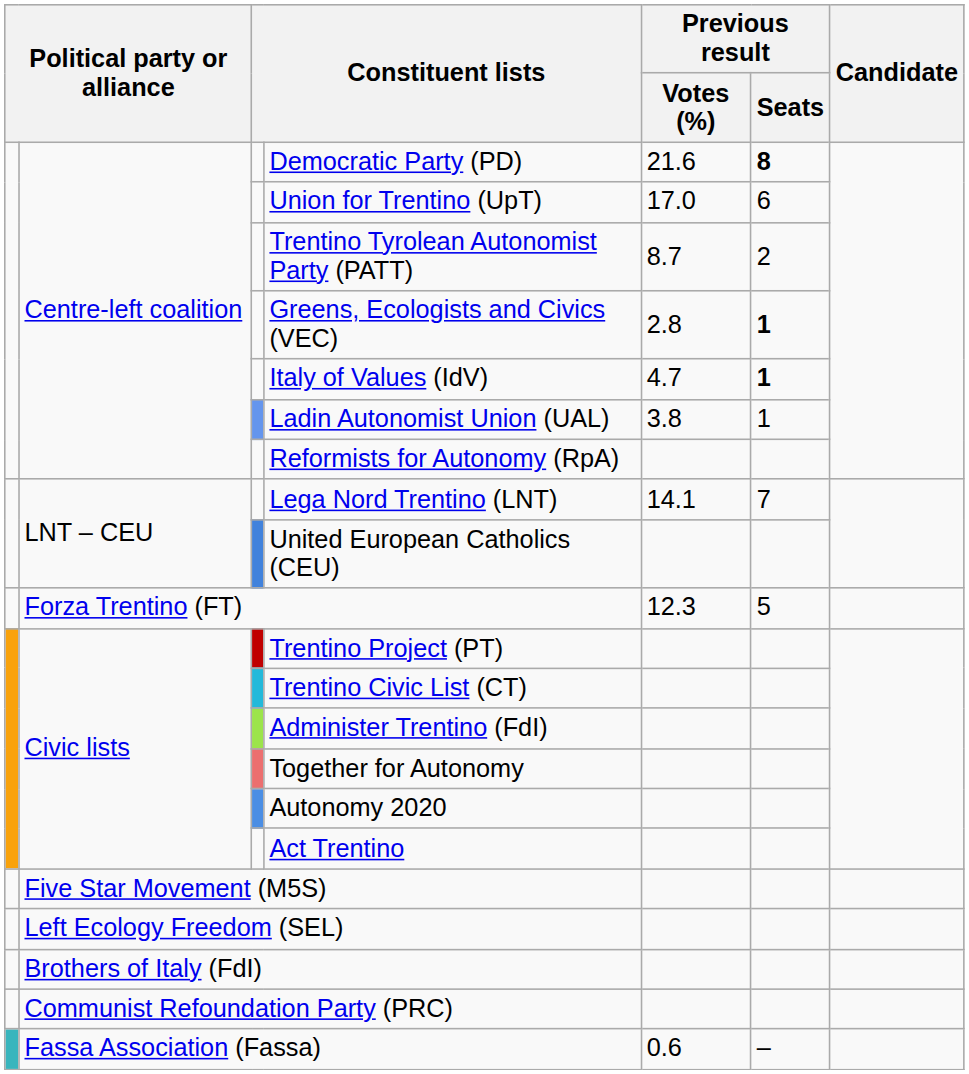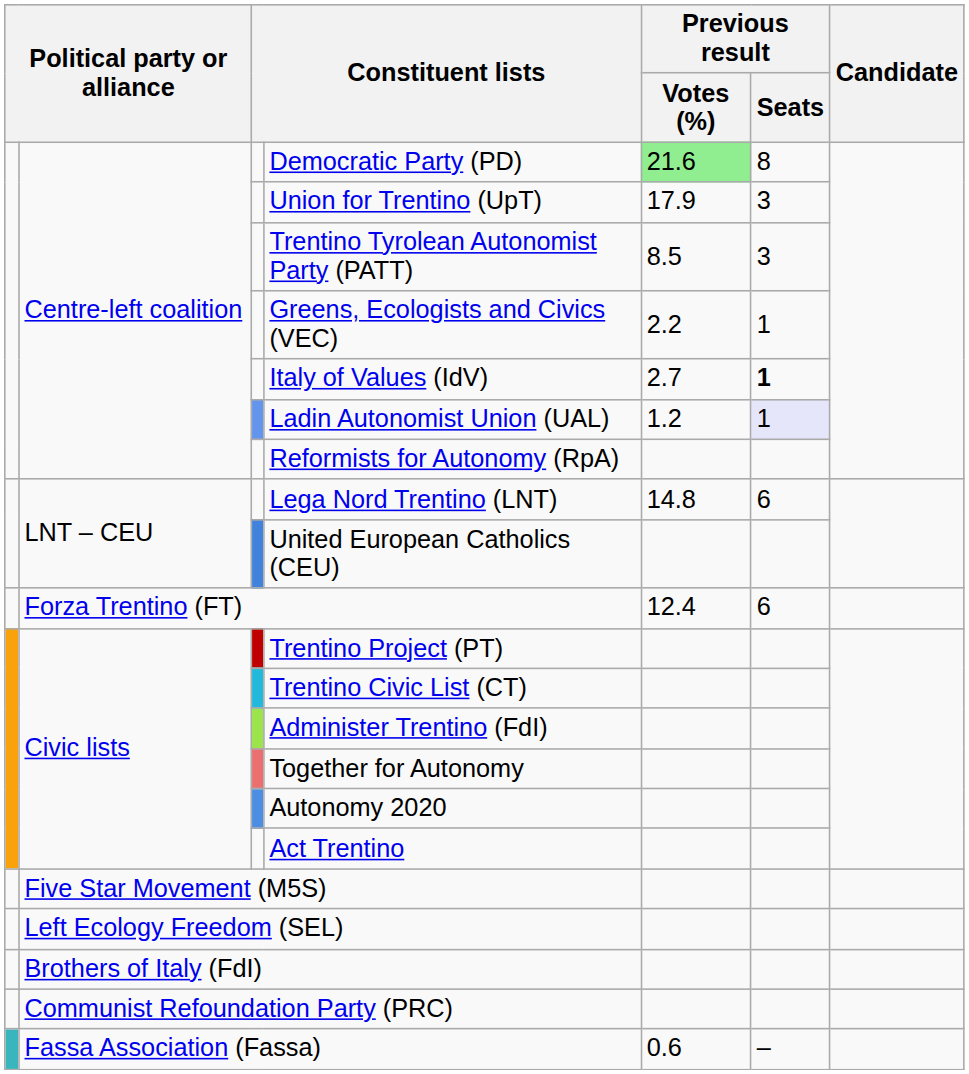(671, 161) no background -> (671, 161) lightgreen background
(764, 161) bold -> (764, 161) normal
(671, 201) 17.0 -> (671, 201) 17.9
(764, 201) 6 -> (764, 201) 3
(664, 256) 8.7 -> (664, 256) 8.5
(764, 256) 2 -> (764, 256) 3
(664, 324) 2.8 -> (664, 324) 2.2
(764, 324) bold -> (764, 324) normal
(664, 378) 4.7 -> (664, 378) 2.7
(664, 418) 3.8 -> (664, 418) 1.2
(764, 418) no background -> (764, 418) lavender background
(671, 499) 14.1 -> (671, 499) 14.8
(764, 499) 7 -> (764, 499) 6
(671, 607) 12.3 -> (671, 607) 12.4
(764, 607) 5 -> (764, 607) 6
